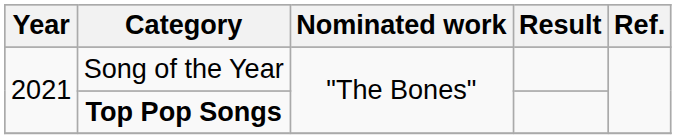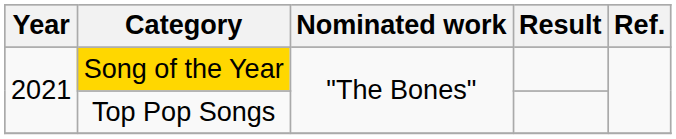(184, 68) no background -> (184, 68) gold background
(184, 111) bold -> (184, 111) normal
